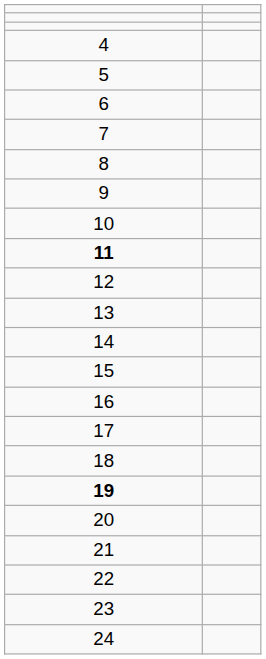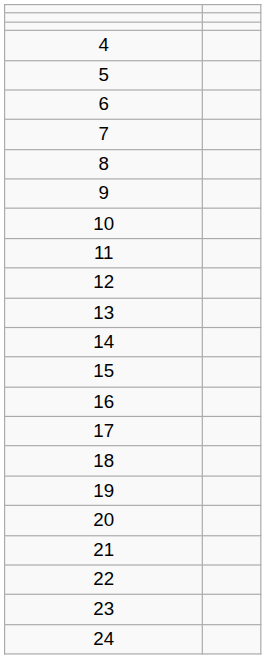(104, 253) bold -> (104, 253) normal
(104, 490) bold -> (104, 490) normal
